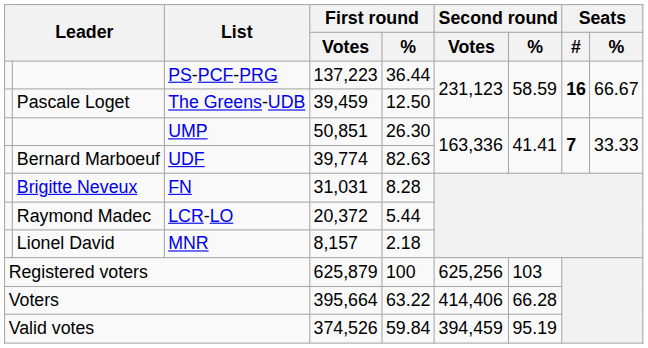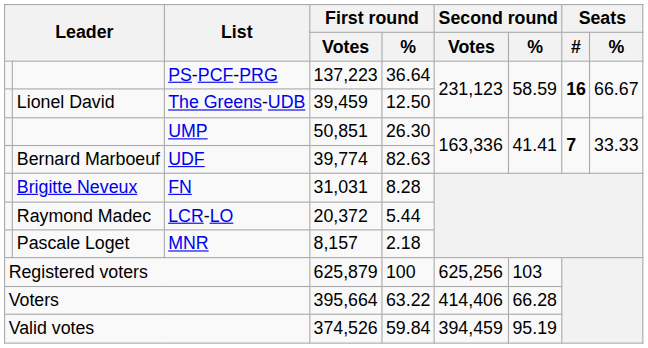(408, 74) 36.44 -> (408, 74) 36.64
(73, 103) Pascale Loget -> (66, 103) Lionel David
(66, 243) Lionel David -> (73, 243) Pascale Loget
